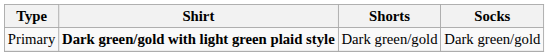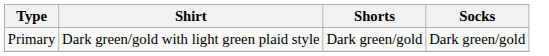(198, 39) bold -> (191, 39) normal
